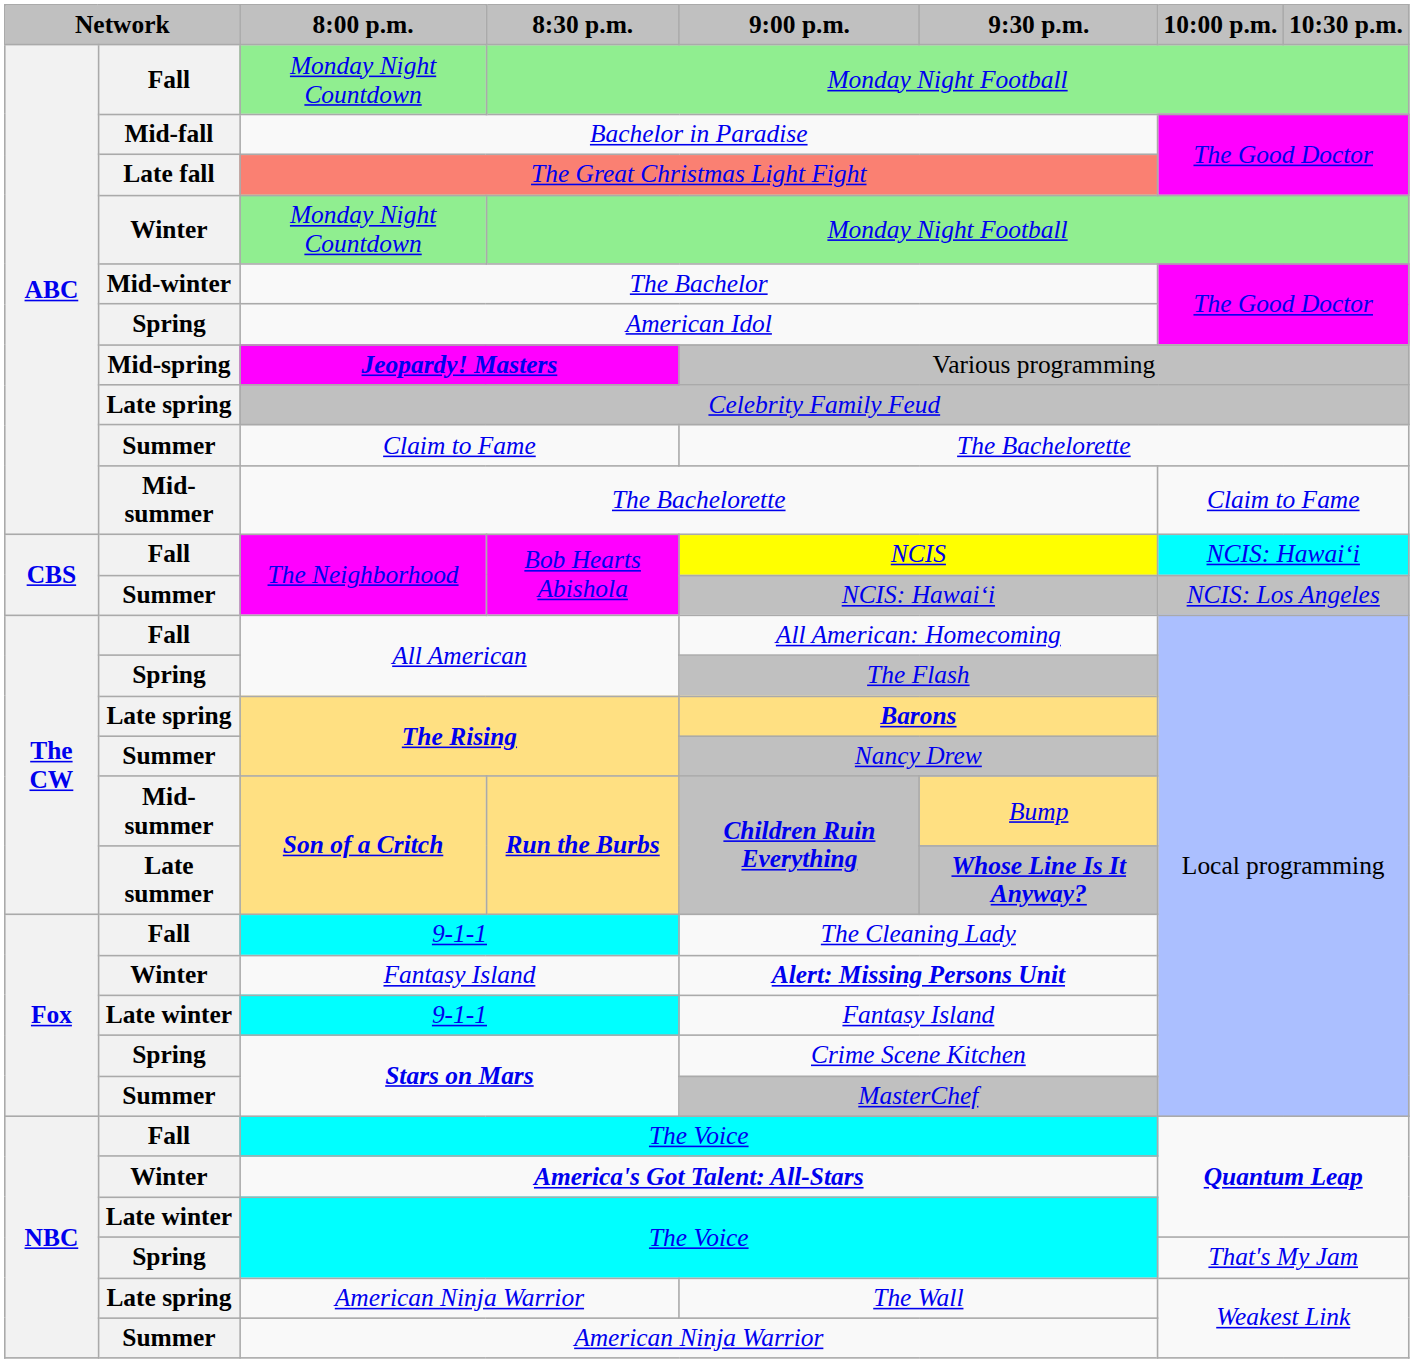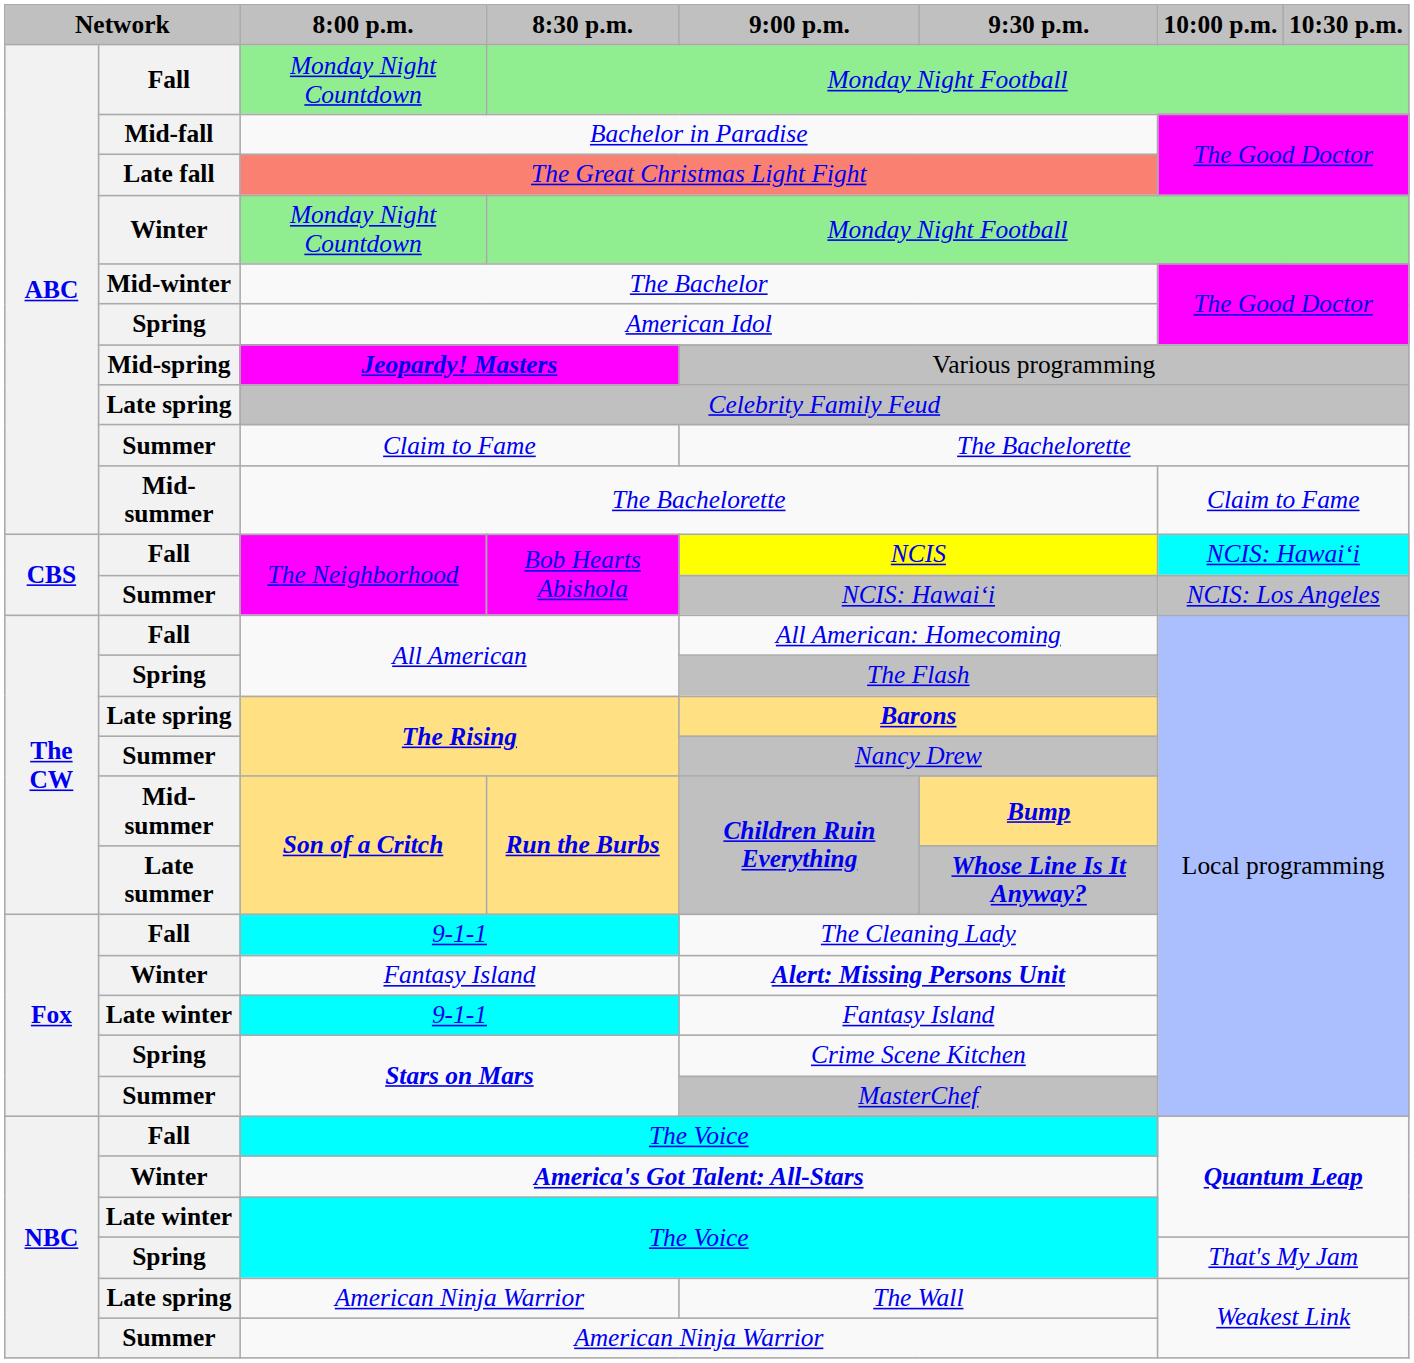(1039, 810) normal -> (1039, 810) bold
